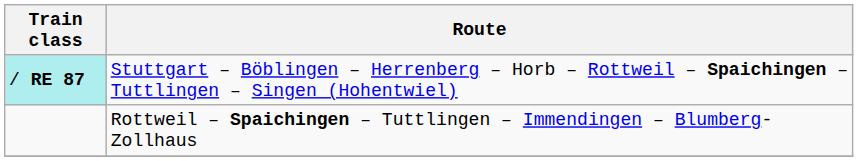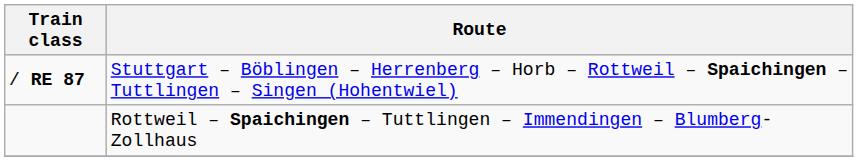(47, 80) paleturquoise background -> (47, 80) no background
